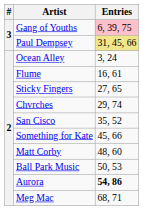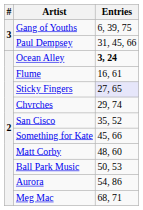(114, 27) pink background -> (114, 27) no background
(117, 43) khaki background -> (117, 43) no background
(107, 58) normal -> (107, 58) bold
(110, 89) no background -> (110, 89) lavender background
(110, 182) bold -> (110, 182) normal
